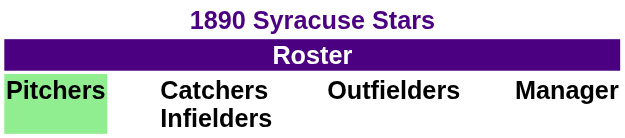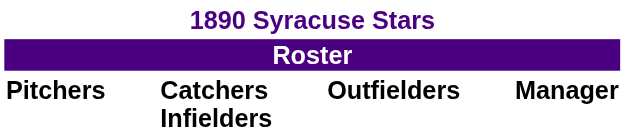(56, 90) lightgreen background -> (56, 90) no background
